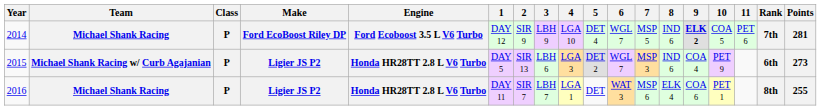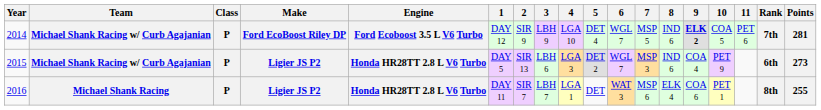(121, 35) Michael Shank Racing -> (121, 35) Michael Shank Racing w/ Curb Agajanian
